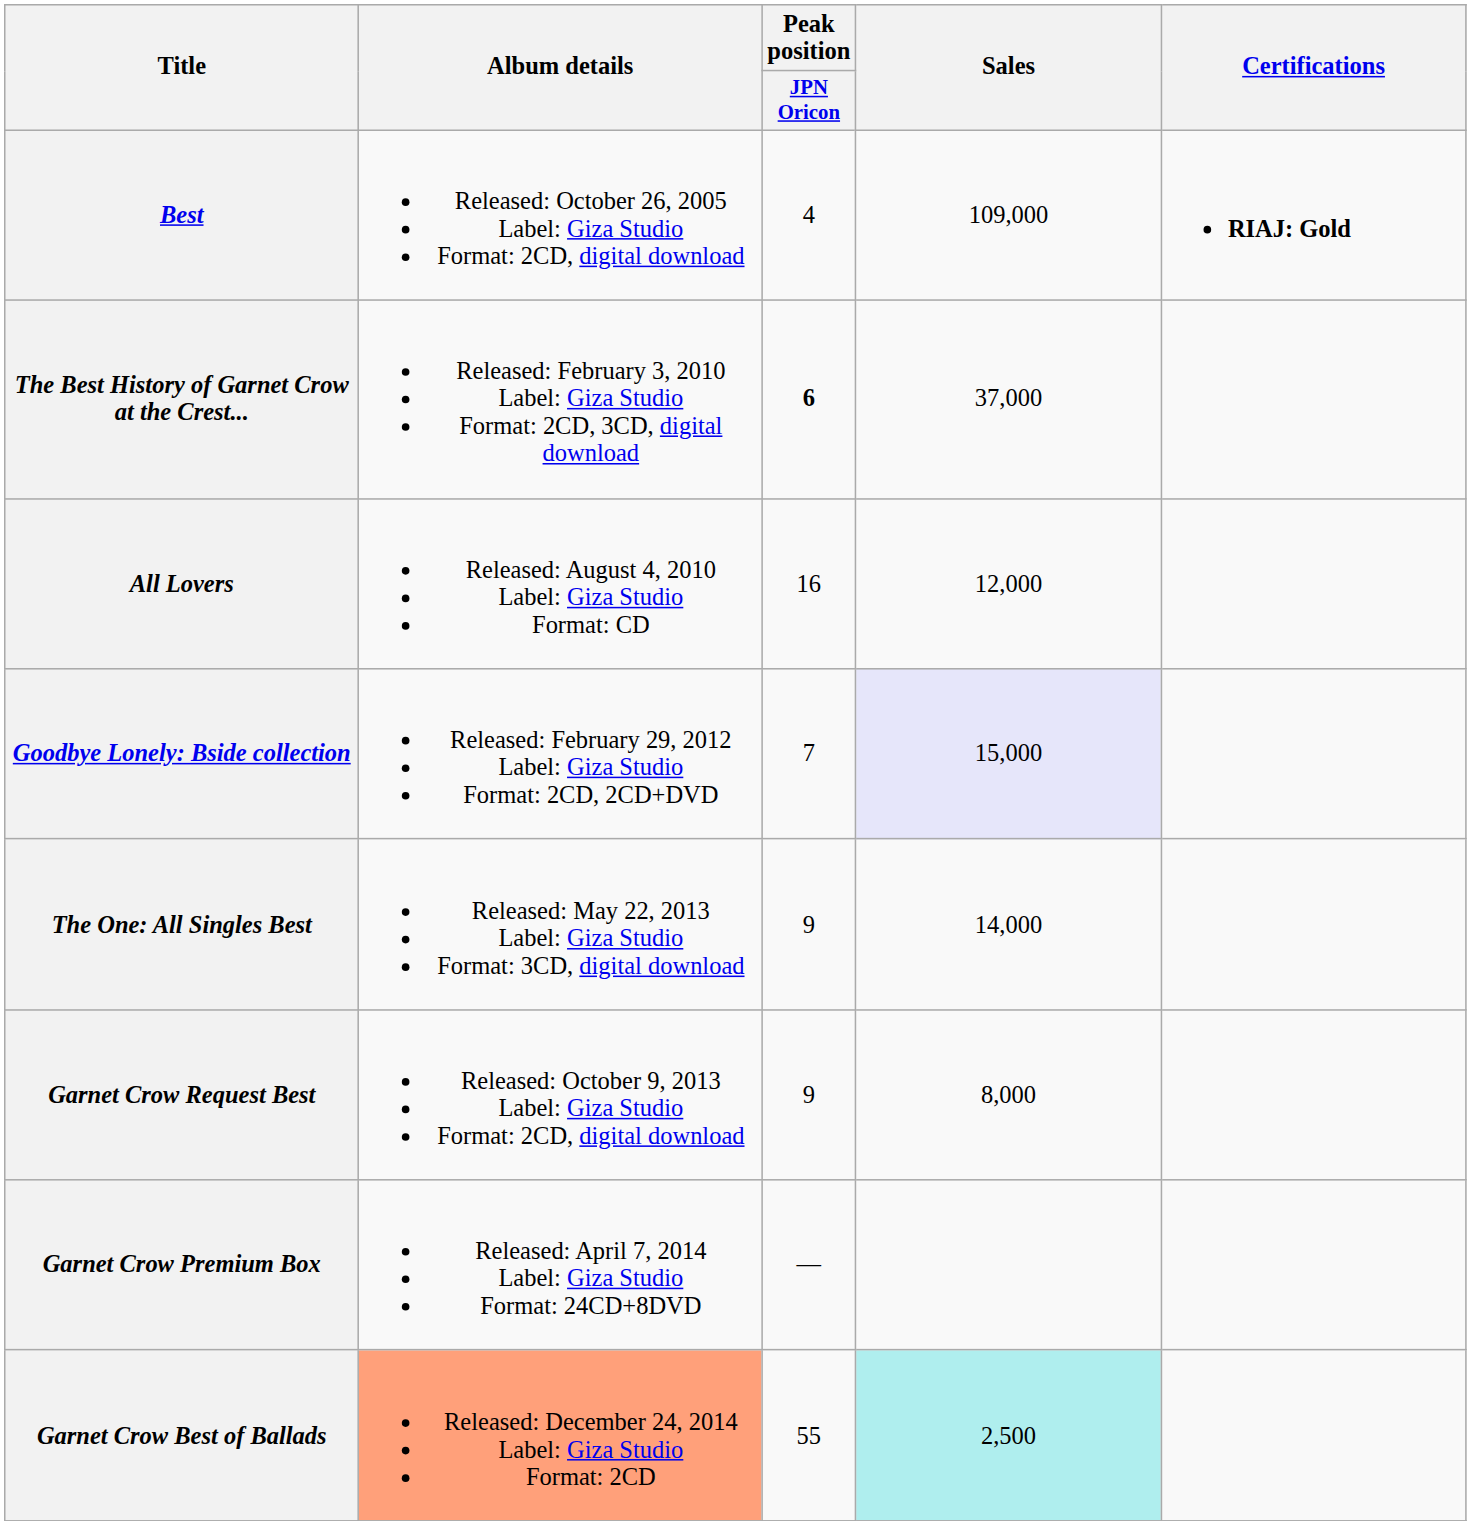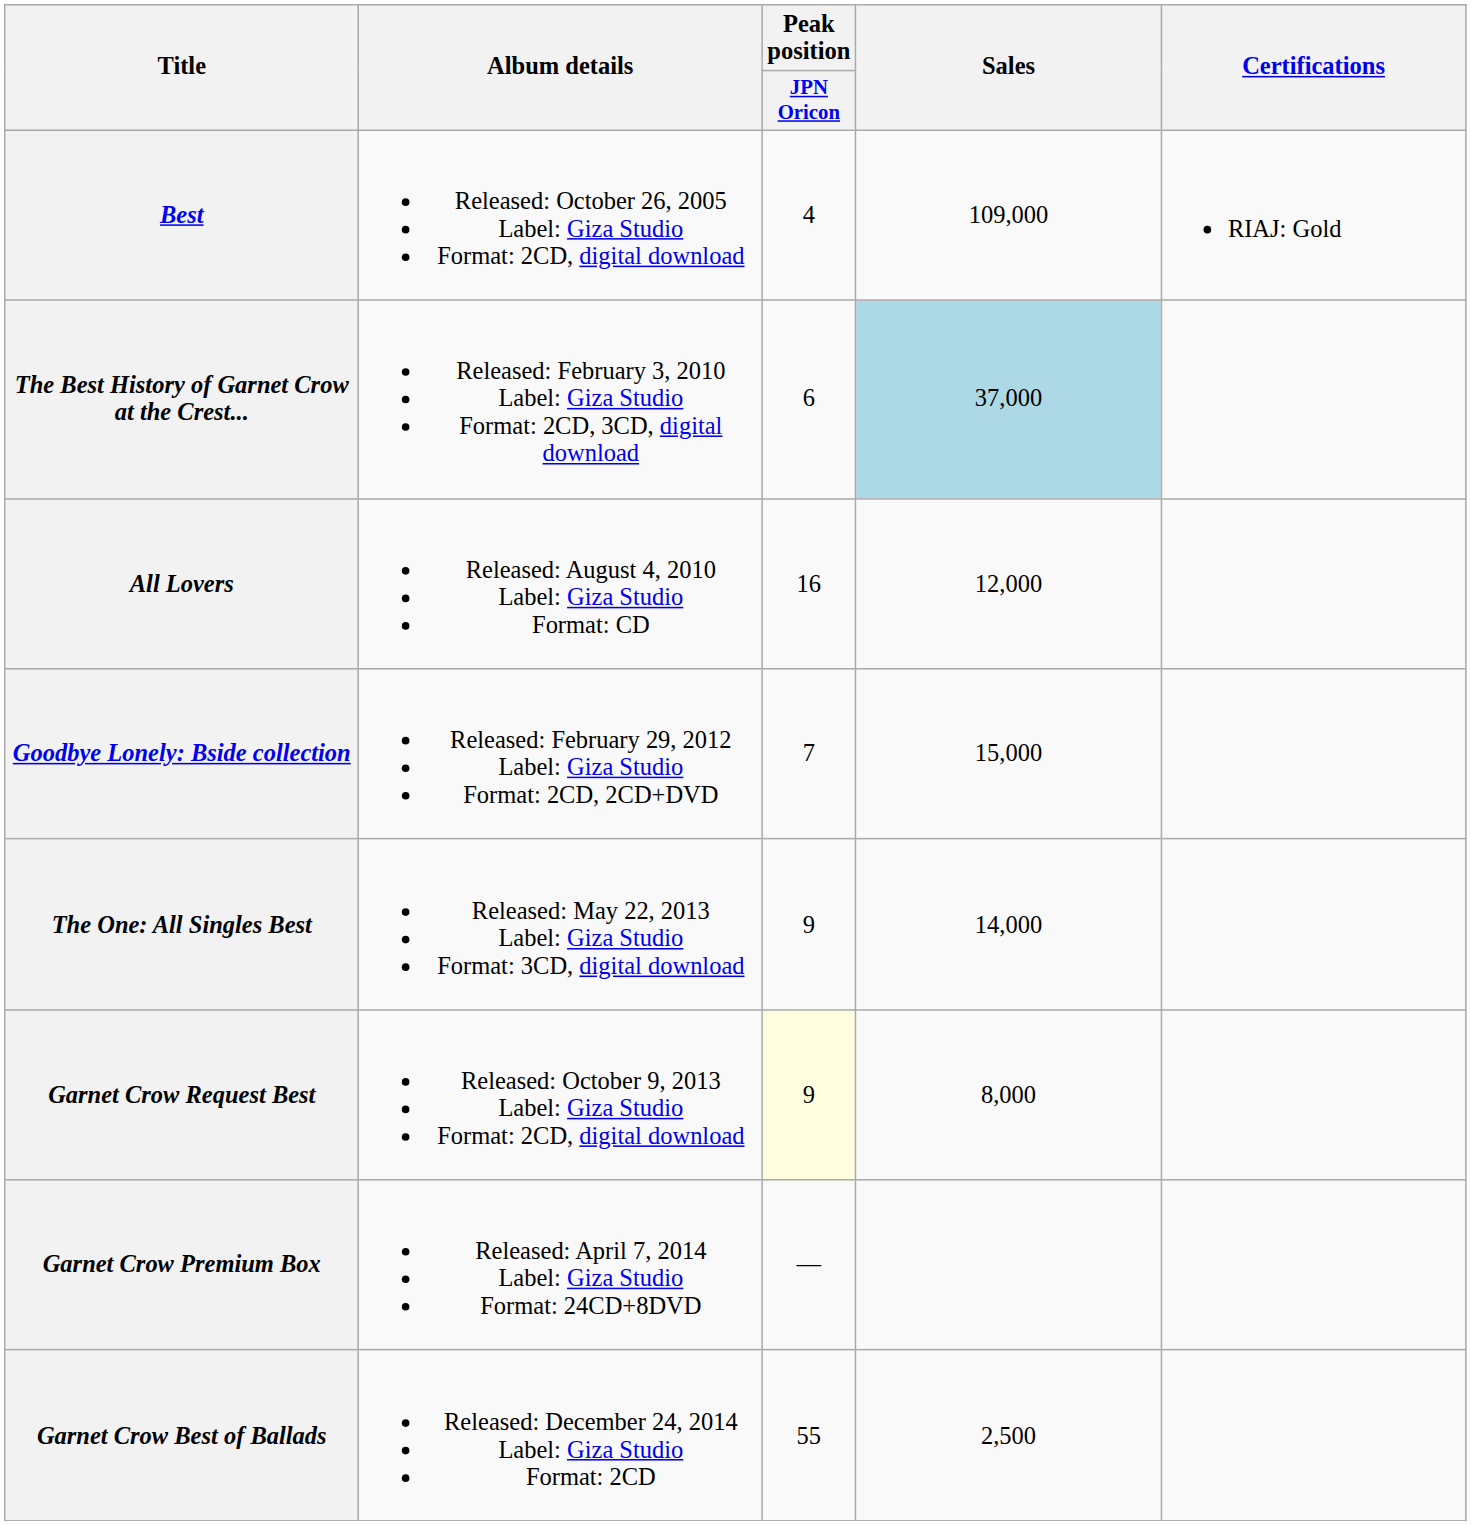(1314, 229) bold -> (1314, 229) normal
(809, 399) bold -> (809, 399) normal
(1009, 399) no background -> (1009, 399) lightblue background
(1009, 753) lavender background -> (1009, 753) no background
(809, 1094) no background -> (809, 1094) lightyellow background
(560, 1449) lightsalmon background -> (560, 1449) no background
(1009, 1435) paleturquoise background -> (1009, 1435) no background
